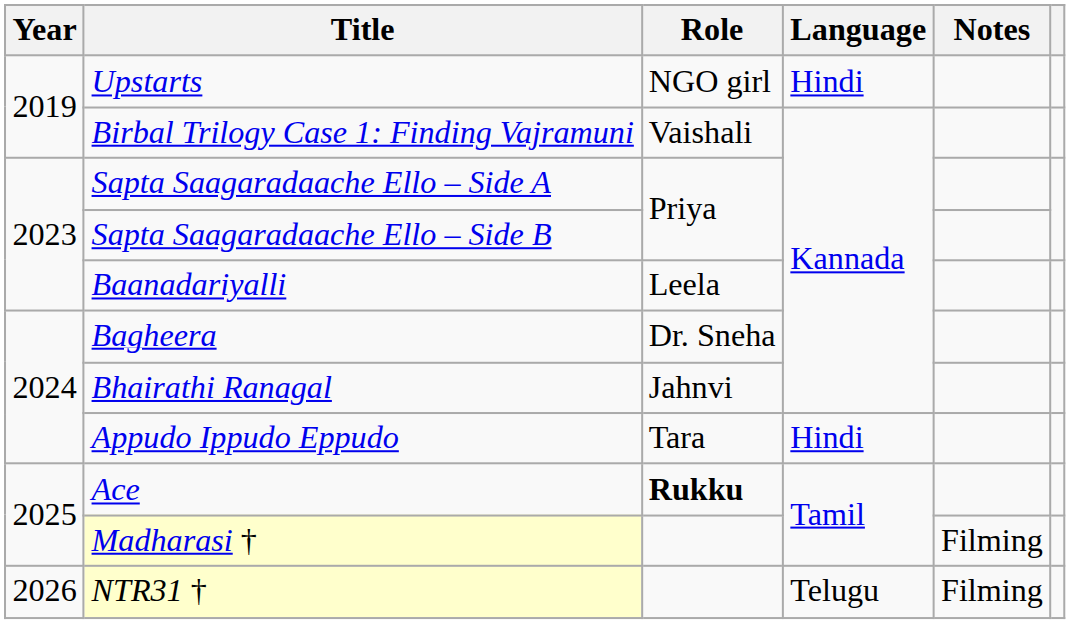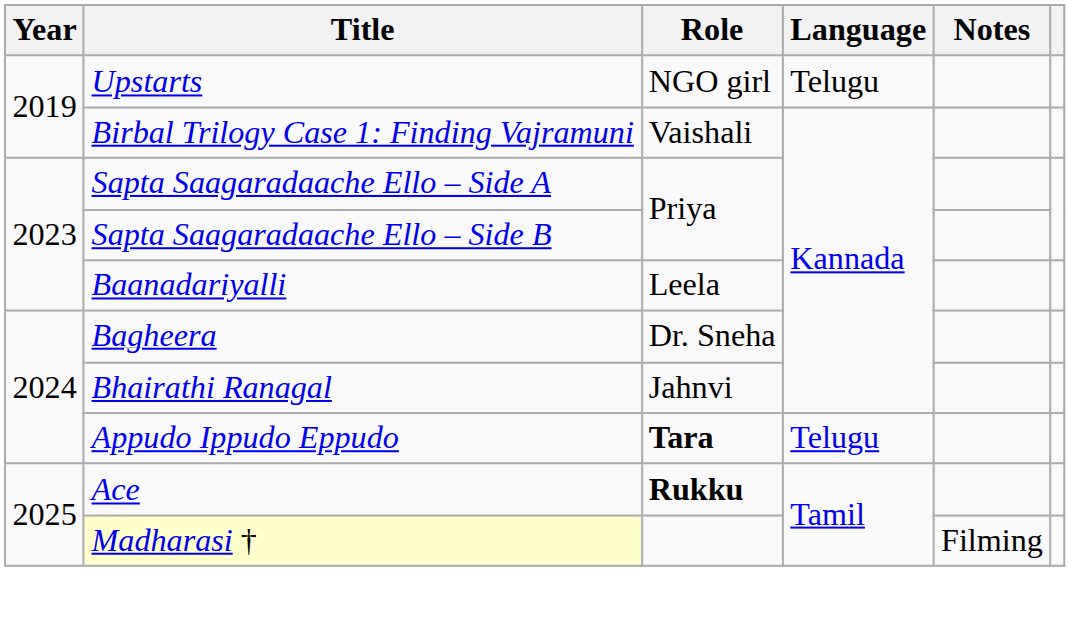(827, 81) Hindi -> (835, 81) Telugu
(677, 438) normal -> (681, 438) bold
(827, 438) Hindi -> (835, 438) Telugu
- row: (149, 591)
